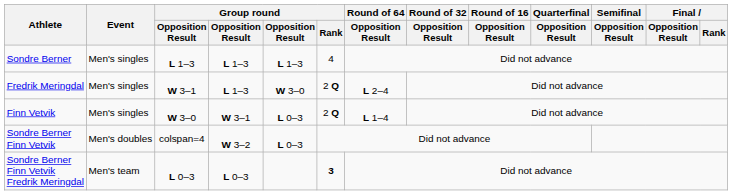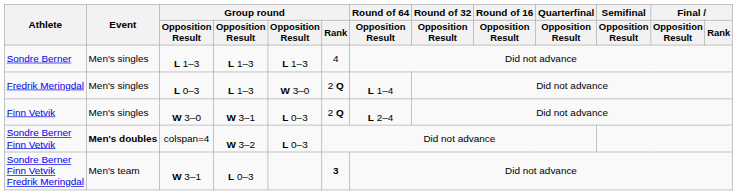(182, 91) W 3–1 -> (187, 91) L 0–3
(376, 91) L 2–4 -> (381, 91) L 1–4
(376, 118) L 1–4 -> (381, 118) L 2–4
(120, 139) normal -> (123, 139) bold
(182, 177) L 0–3 -> (187, 177) W 3–1
